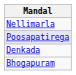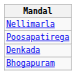(38, 37) lavender background -> (38, 37) no background
